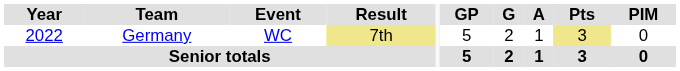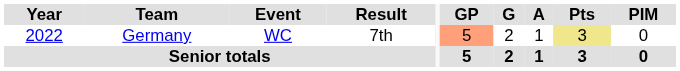(381, 35) khaki background -> (381, 35) no background
(467, 35) no background -> (467, 35) lightsalmon background
